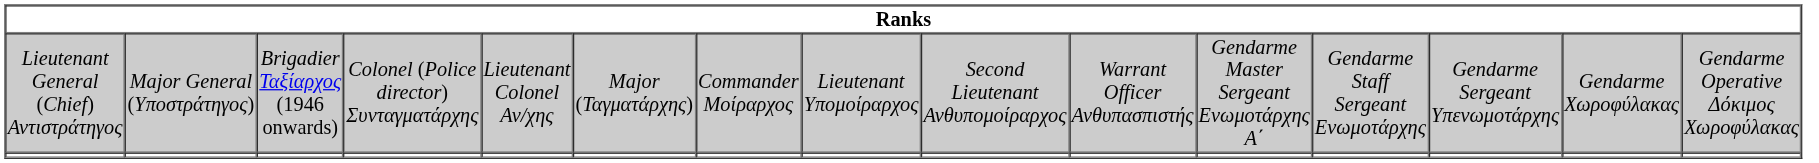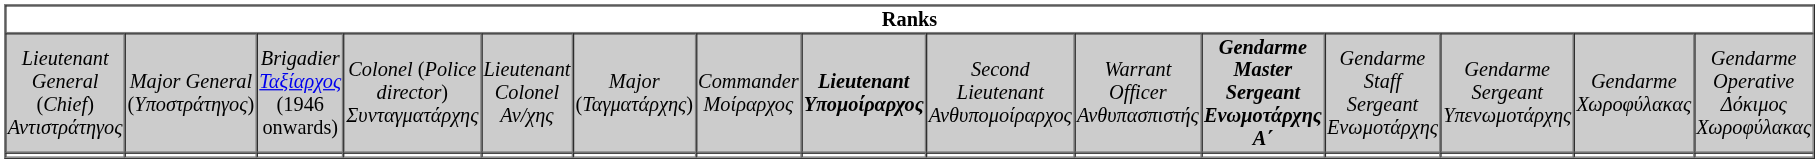(861, 92) normal -> (864, 92) bold
(1254, 92) normal -> (1263, 92) bold
